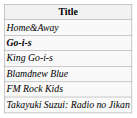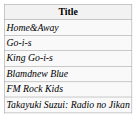(19, 43) bold -> (19, 43) normal
